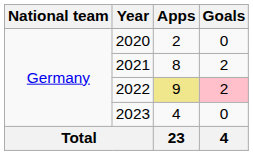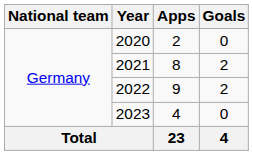(176, 89) khaki background -> (176, 89) no background
(224, 89) pink background -> (224, 89) no background
